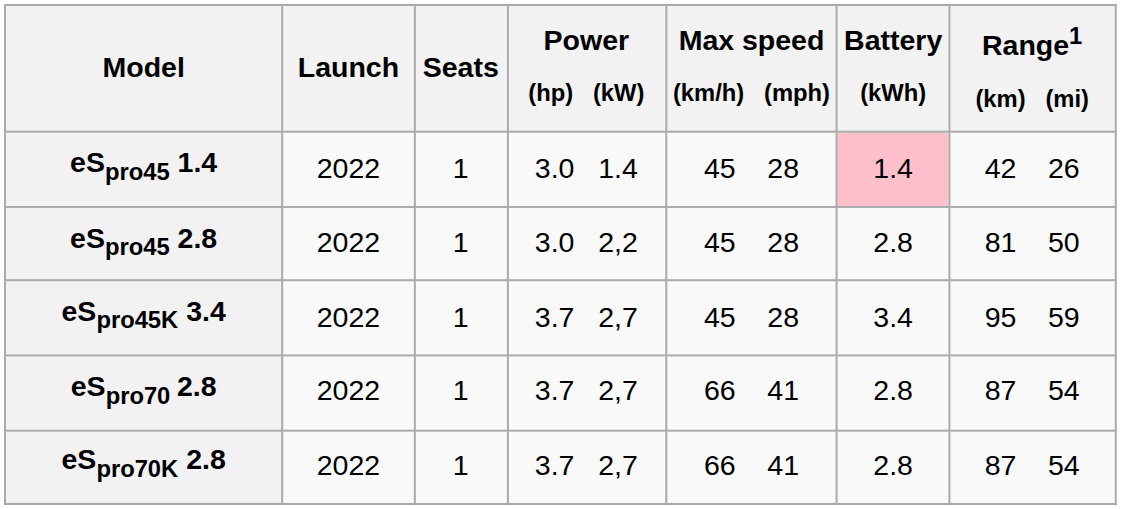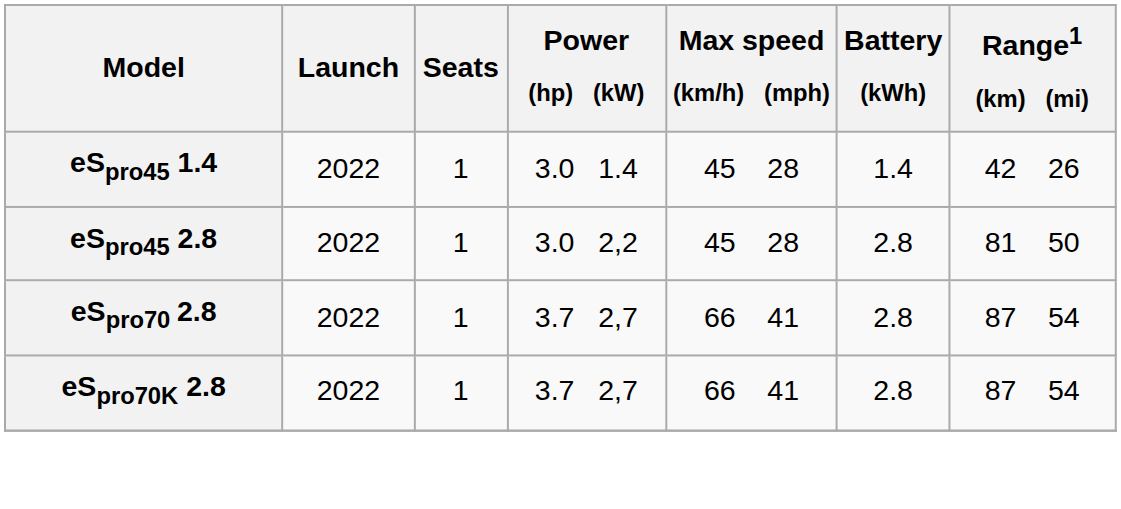(893, 168) pink background -> (893, 168) no background
- row: (144, 316)
